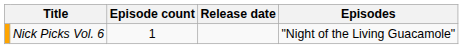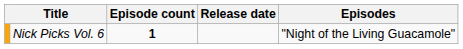(152, 33) normal -> (152, 33) bold
